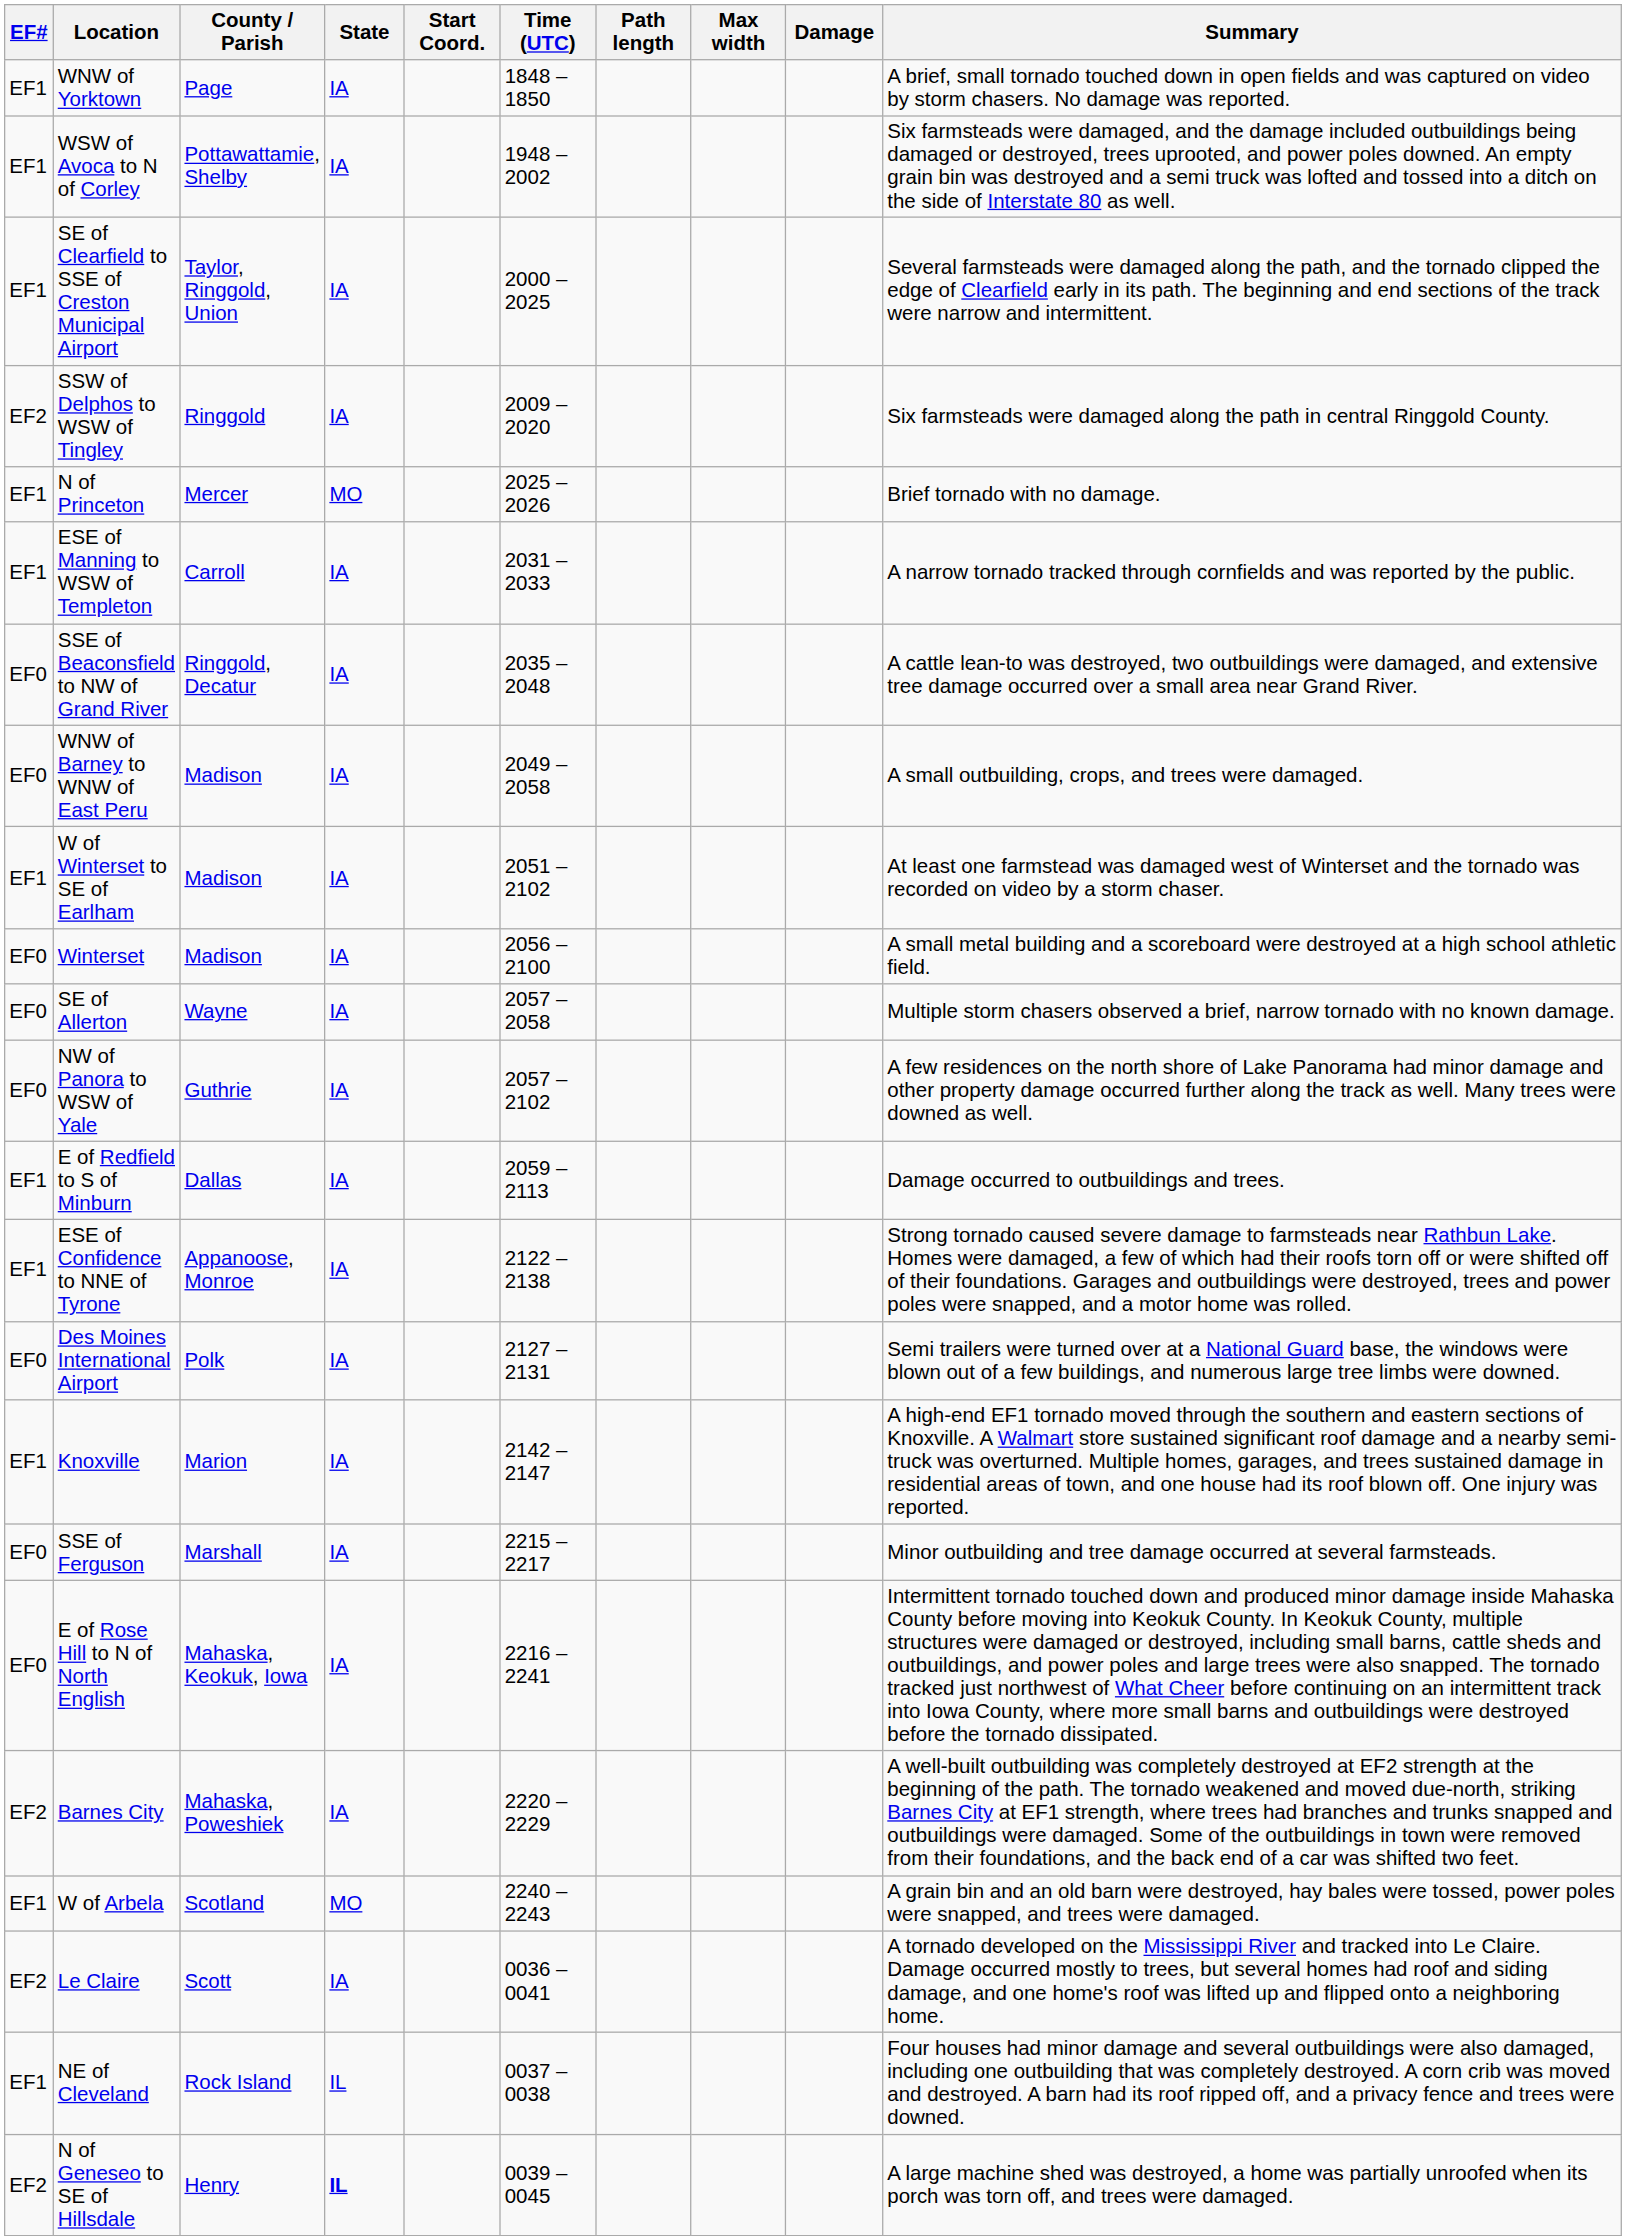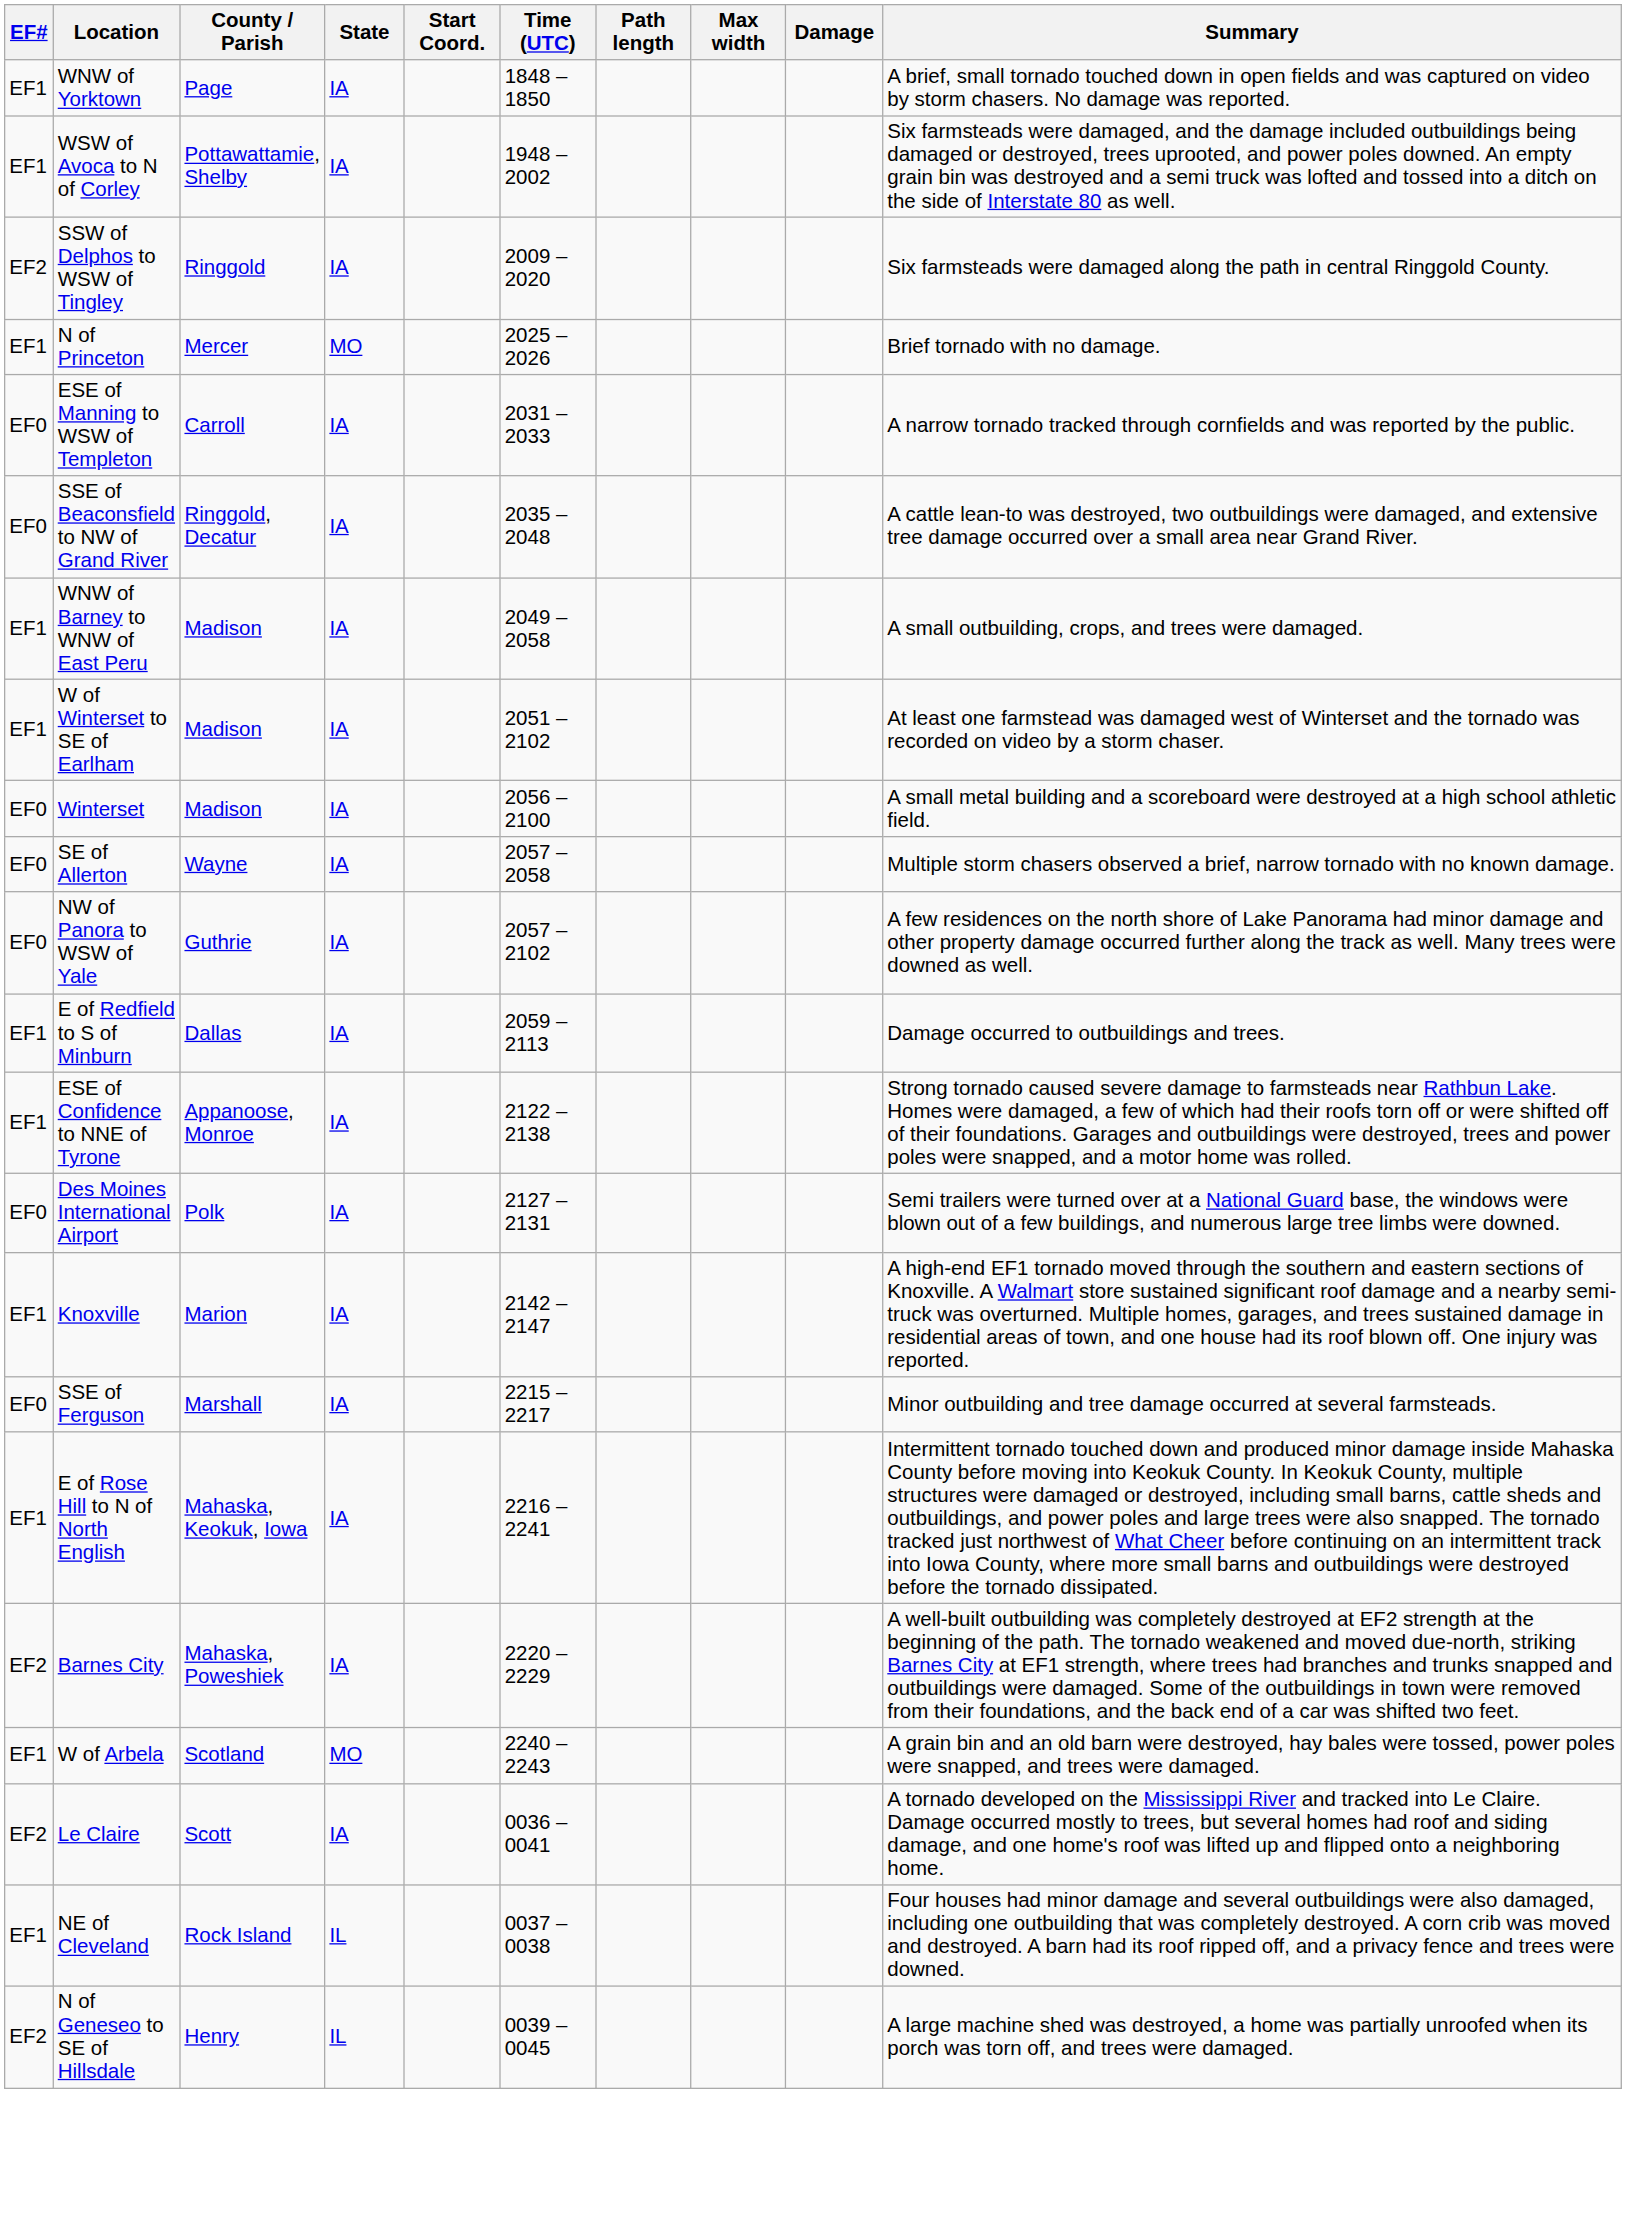- row: (112, 290)
(28, 572) EF1 -> (28, 425) EF0
(28, 775) EF0 -> (28, 628) EF1
(28, 1665) EF0 -> (28, 1517) EF1
(338, 2184) bold -> (338, 2037) normal
